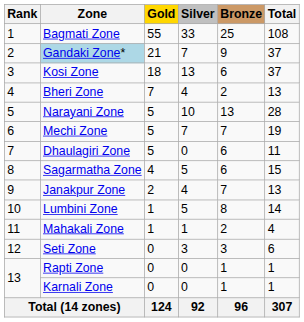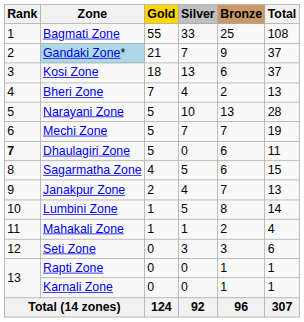(11, 151) normal -> (11, 151) bold
